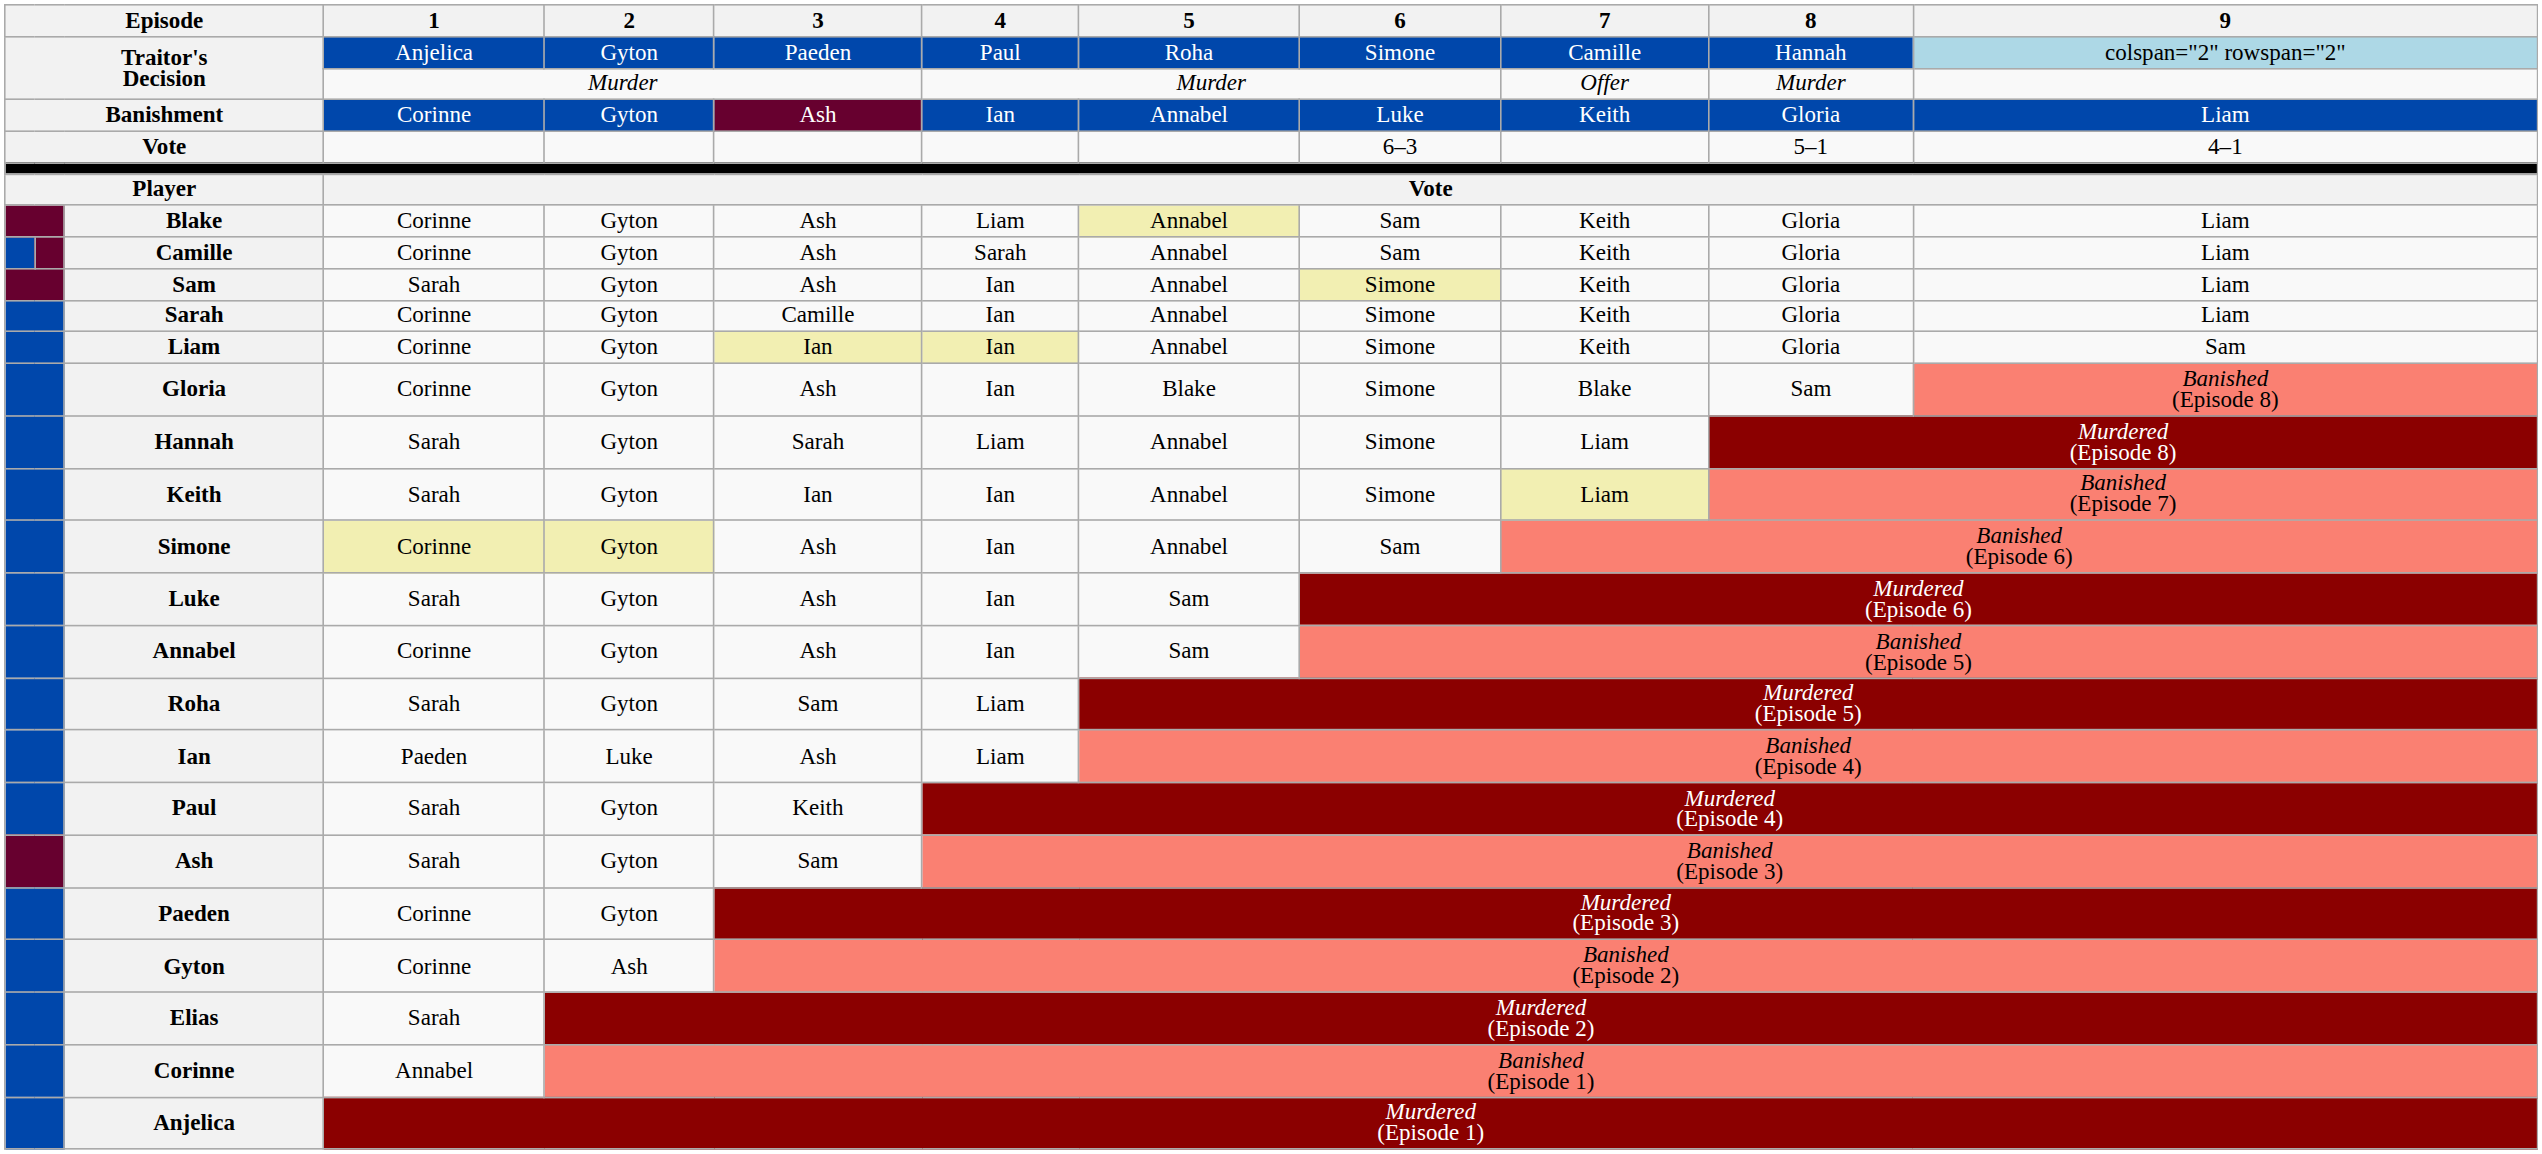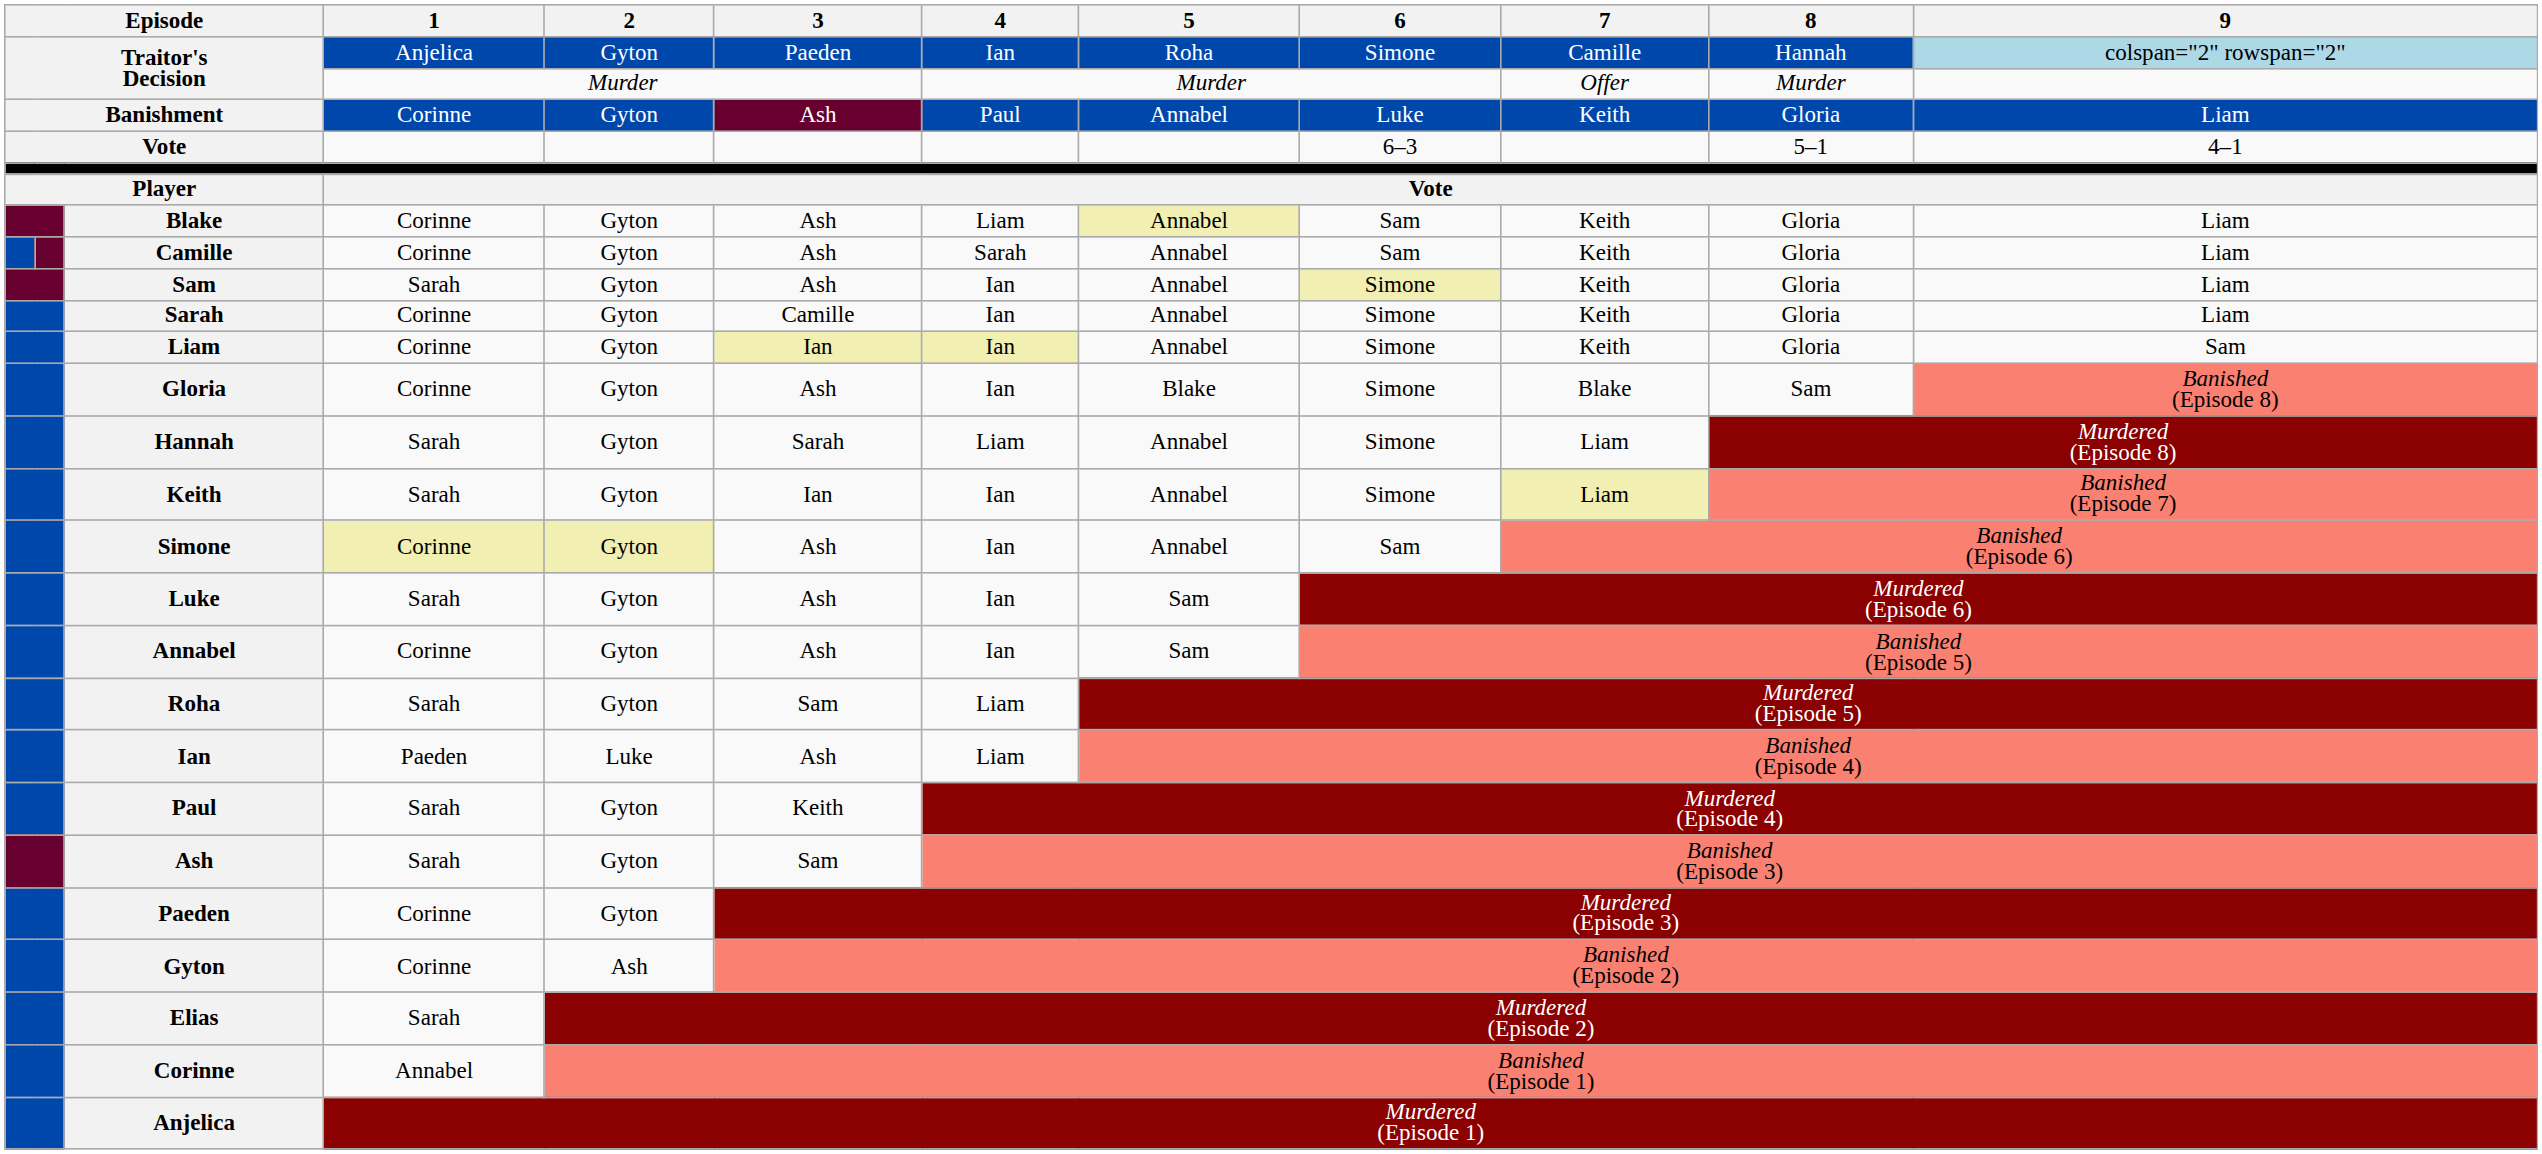(1000, 52) Paul -> (1000, 52) Ian
(1000, 115) Ian -> (1000, 115) Paul
